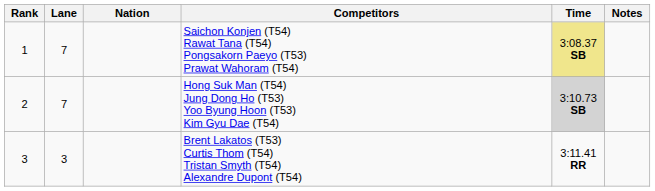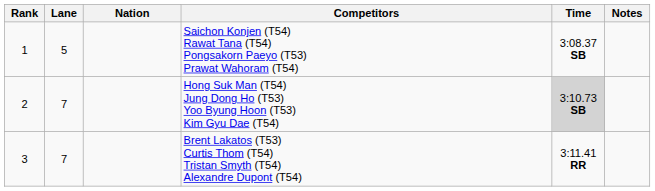(64, 50) 7 -> (64, 50) 5
(578, 50) khaki background -> (578, 50) no background
(64, 159) 3 -> (64, 159) 7
